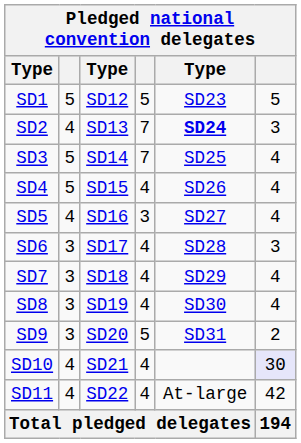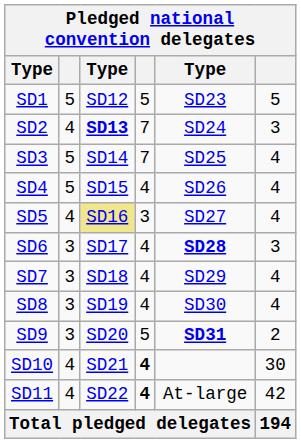(107, 129) normal -> (107, 129) bold
(205, 129) bold -> (205, 129) normal
(107, 217) no background -> (107, 217) khaki background
(205, 247) normal -> (205, 247) bold
(205, 335) normal -> (205, 335) bold
(145, 365) normal -> (145, 365) bold
(275, 365) lavender background -> (275, 365) no background
(145, 394) normal -> (145, 394) bold
